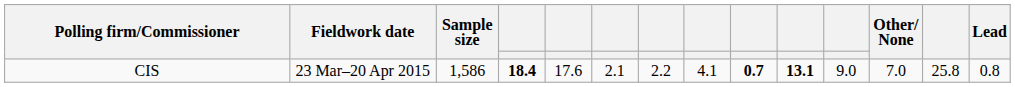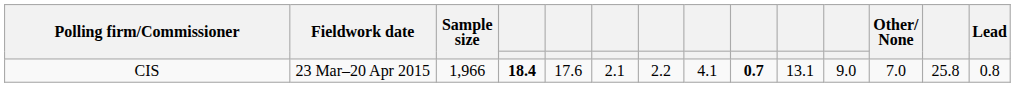(467, 71) 1,586 -> (467, 71) 1,966
(800, 71) bold -> (800, 71) normal
